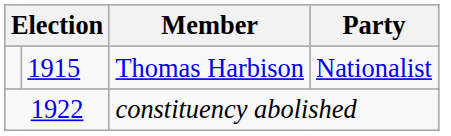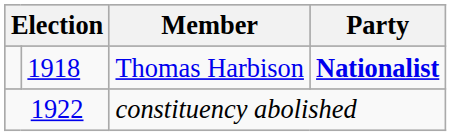(54, 67) 1915 -> (54, 67) 1918
(374, 67) normal -> (378, 67) bold
